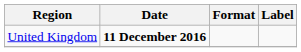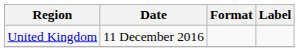(155, 36) bold -> (154, 36) normal
